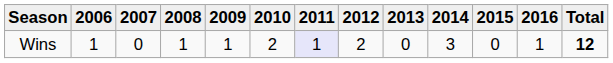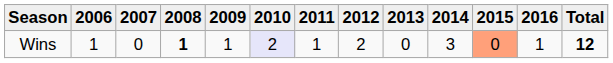(183, 44) normal -> (183, 44) bold
(272, 44) no background -> (272, 44) lavender background
(317, 44) lavender background -> (317, 44) no background
(495, 44) no background -> (495, 44) lightsalmon background
